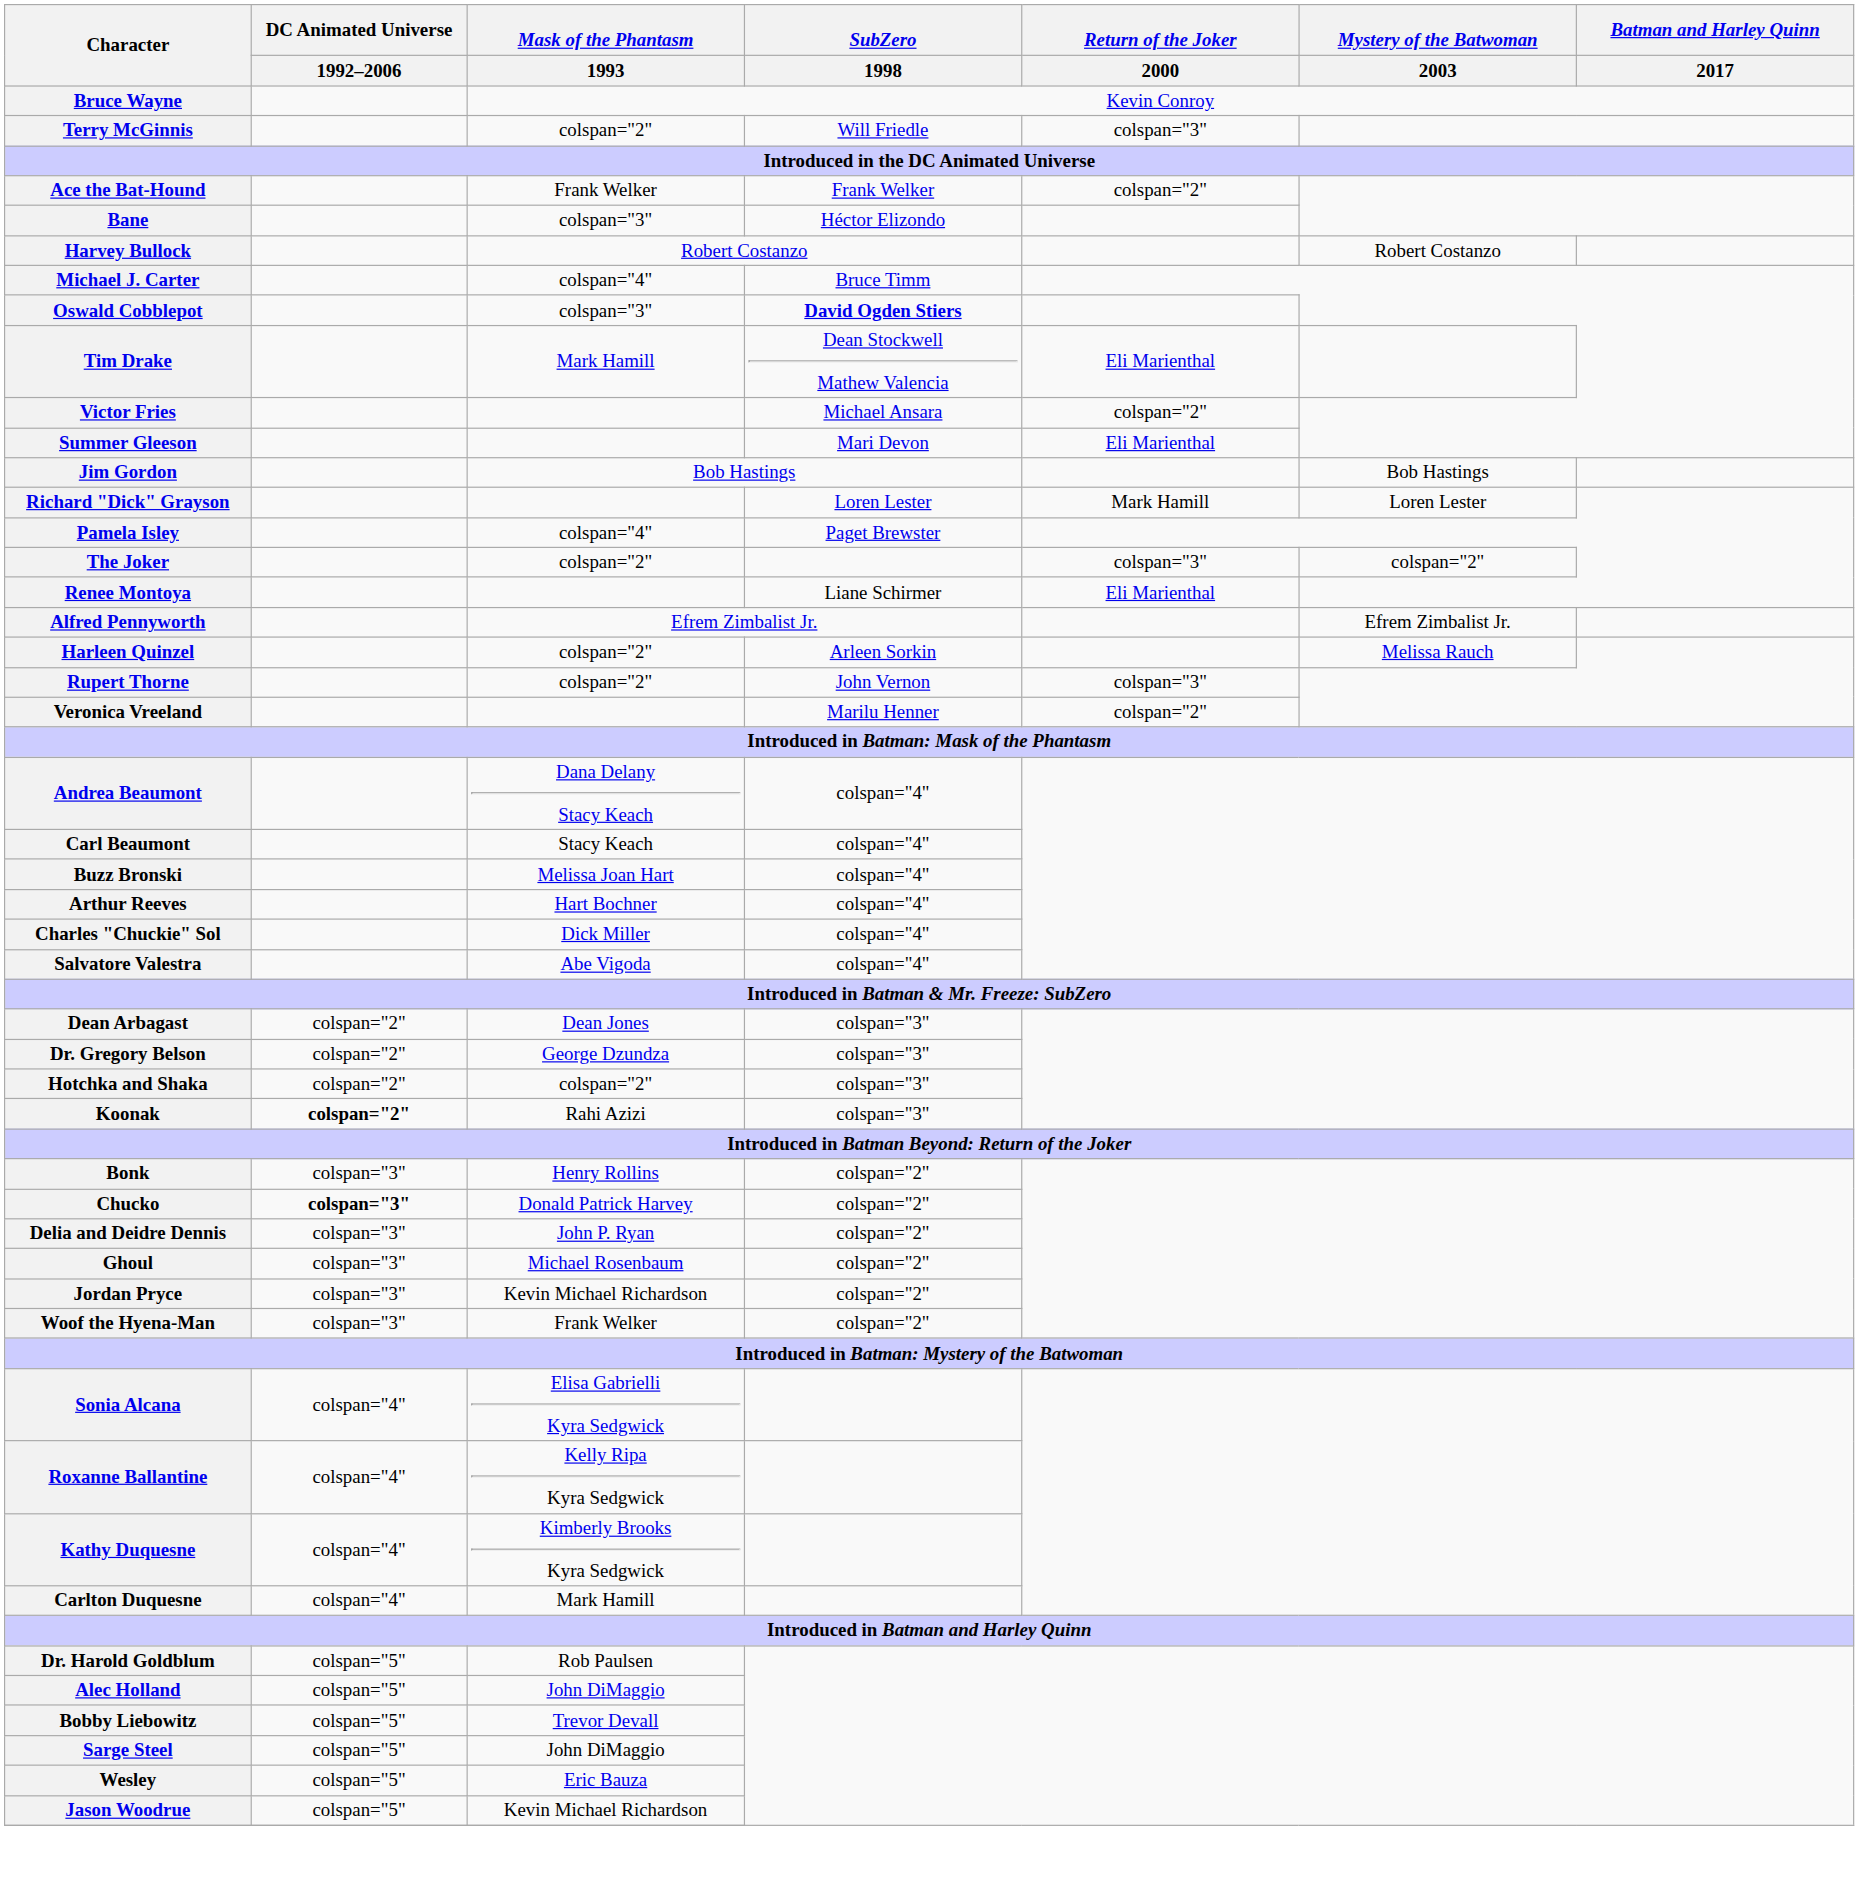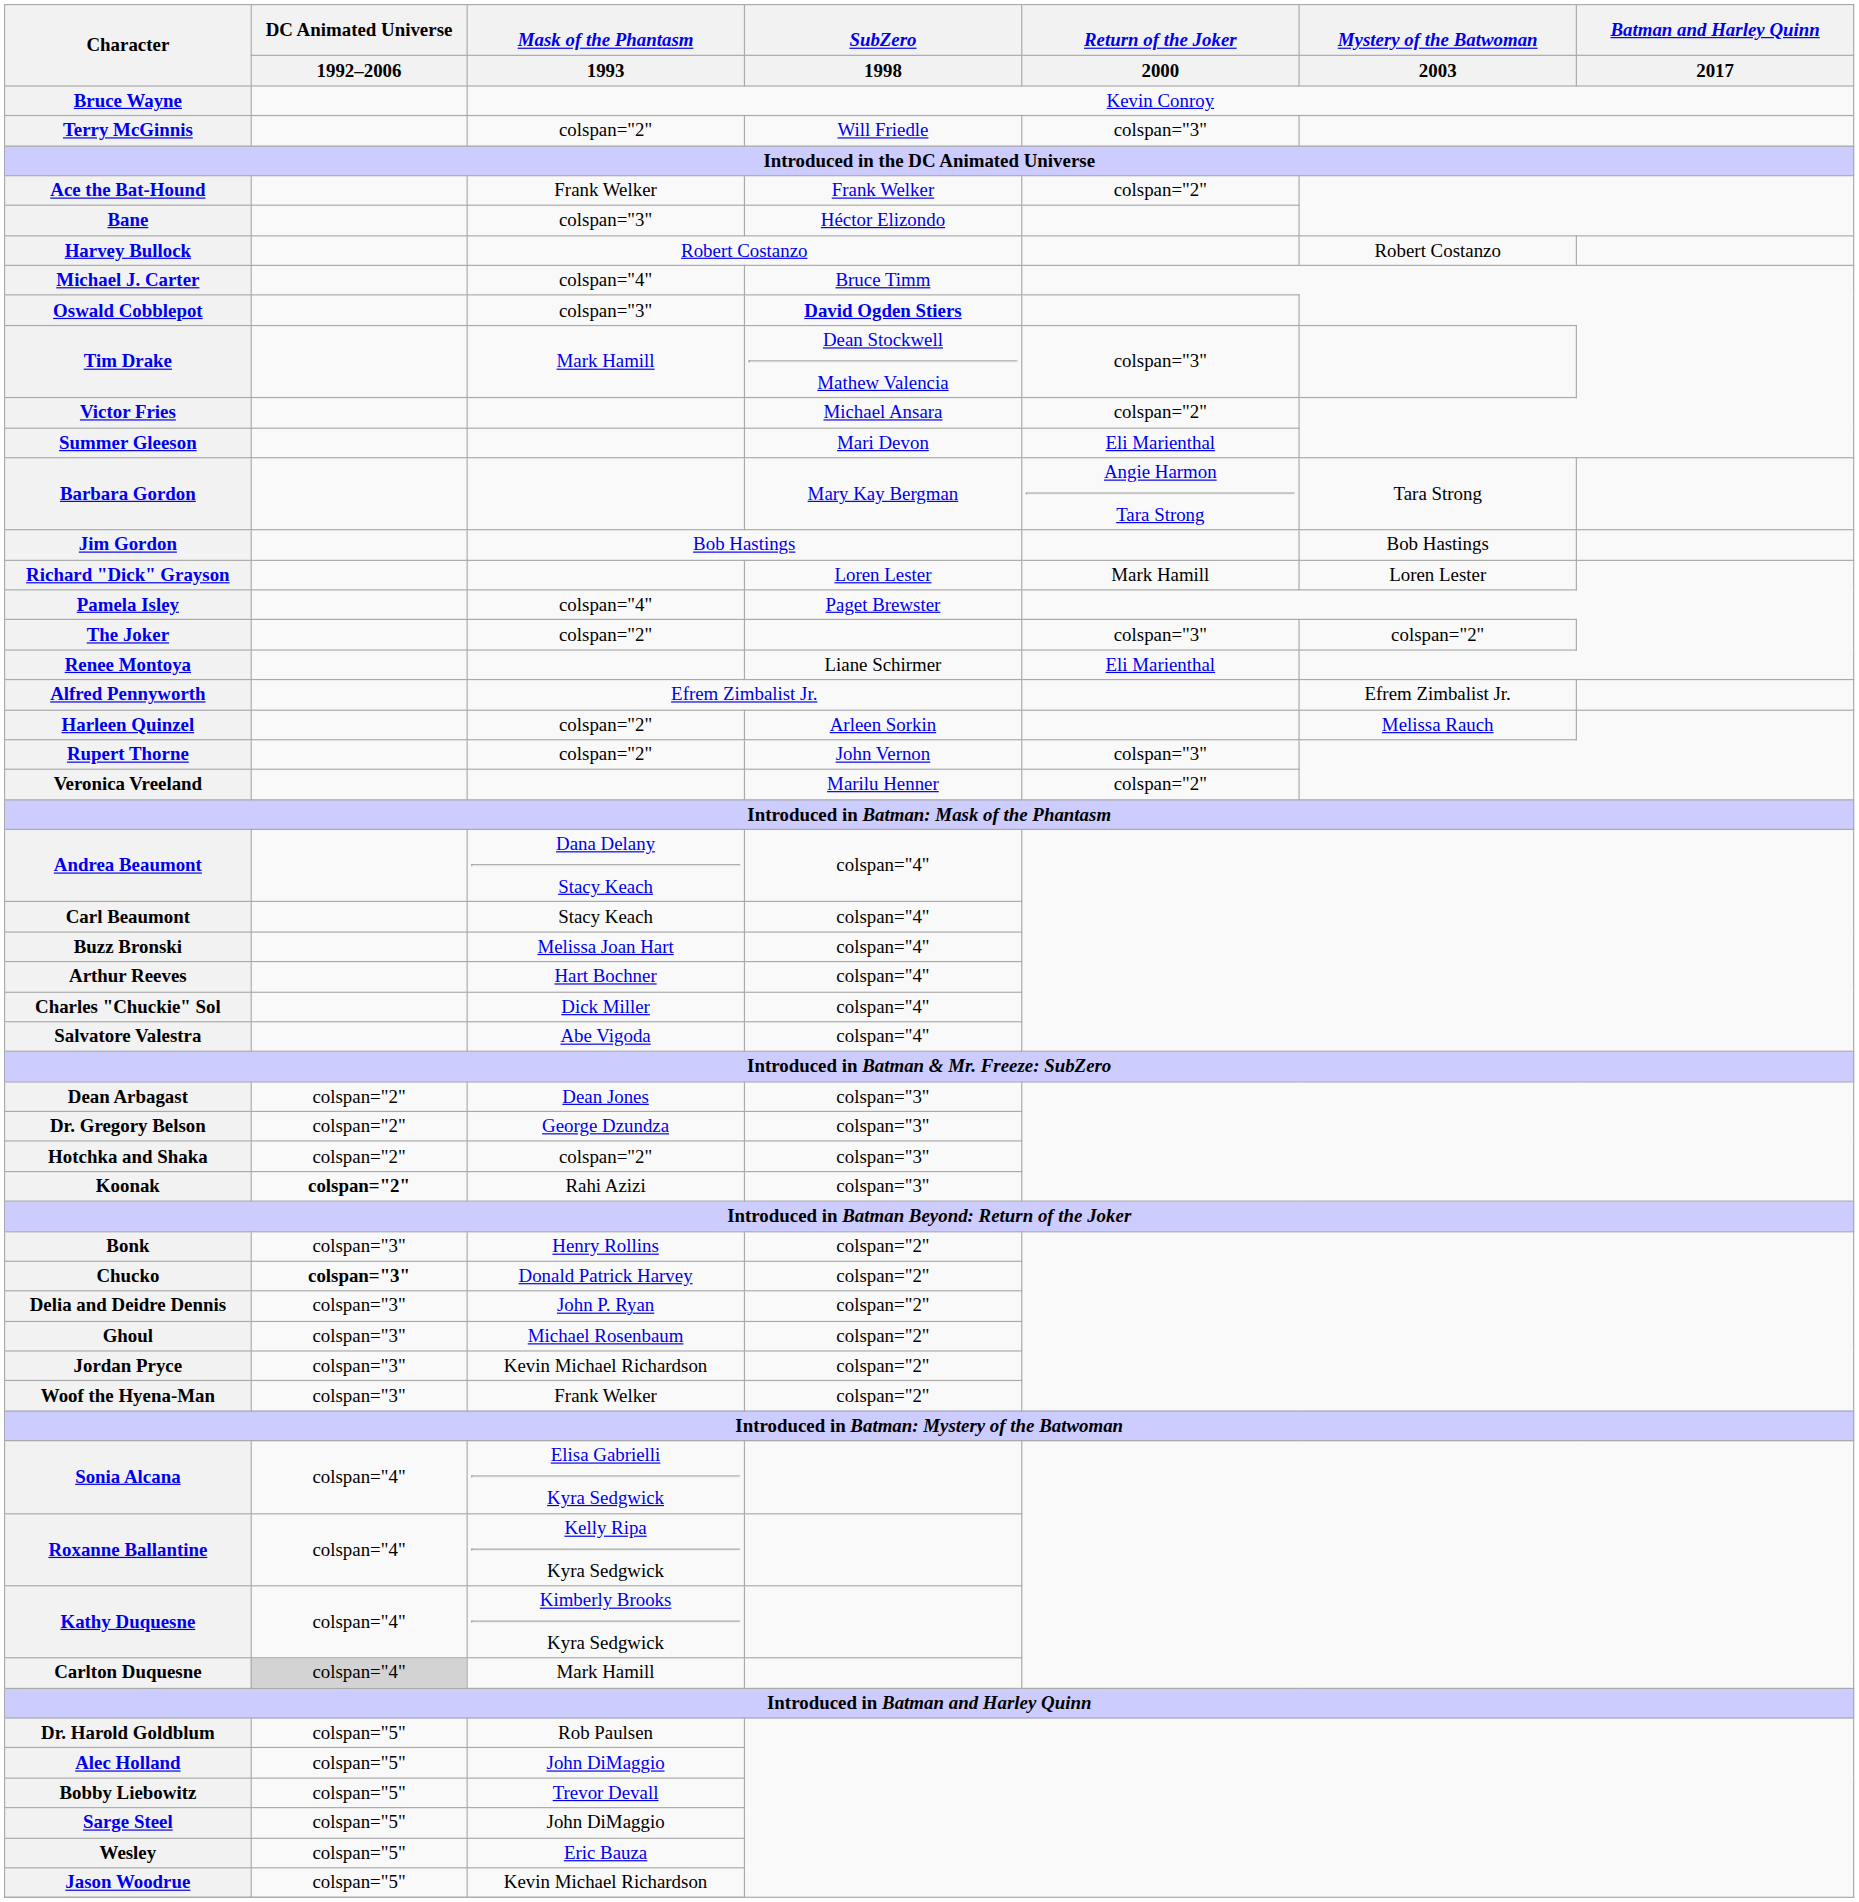(1160, 361) Eli Marienthal -> (1160, 361) colspan="3"
+ row: (128, 493)
(359, 1600) no background -> (359, 1672) lightgrey background
